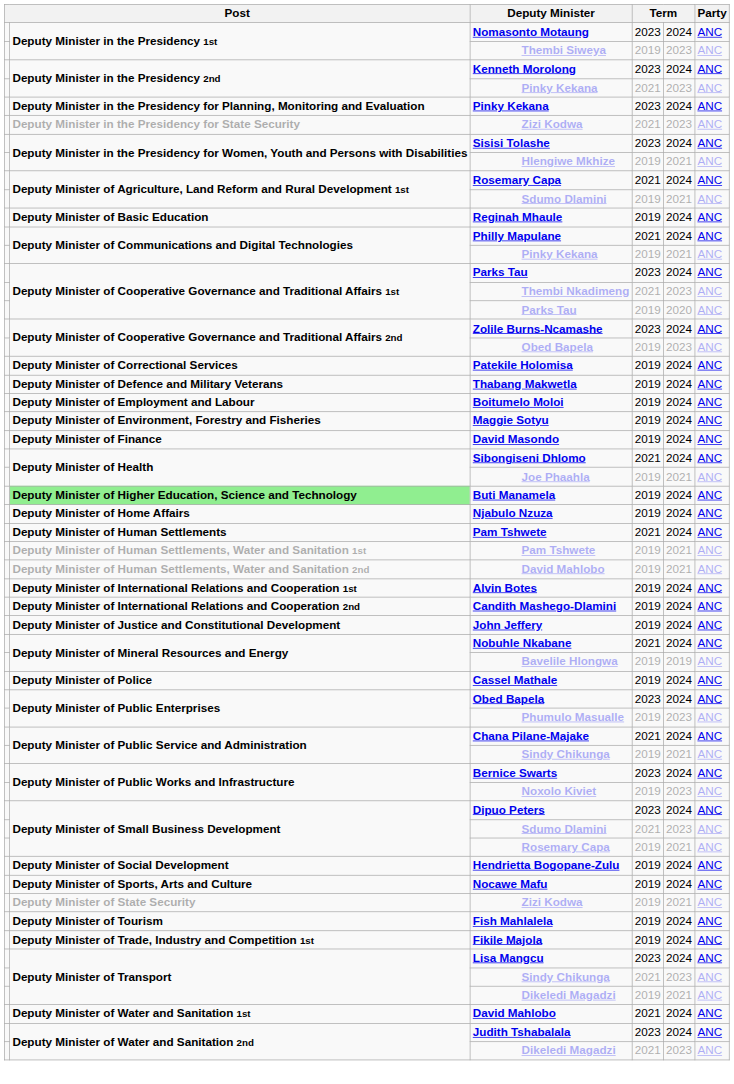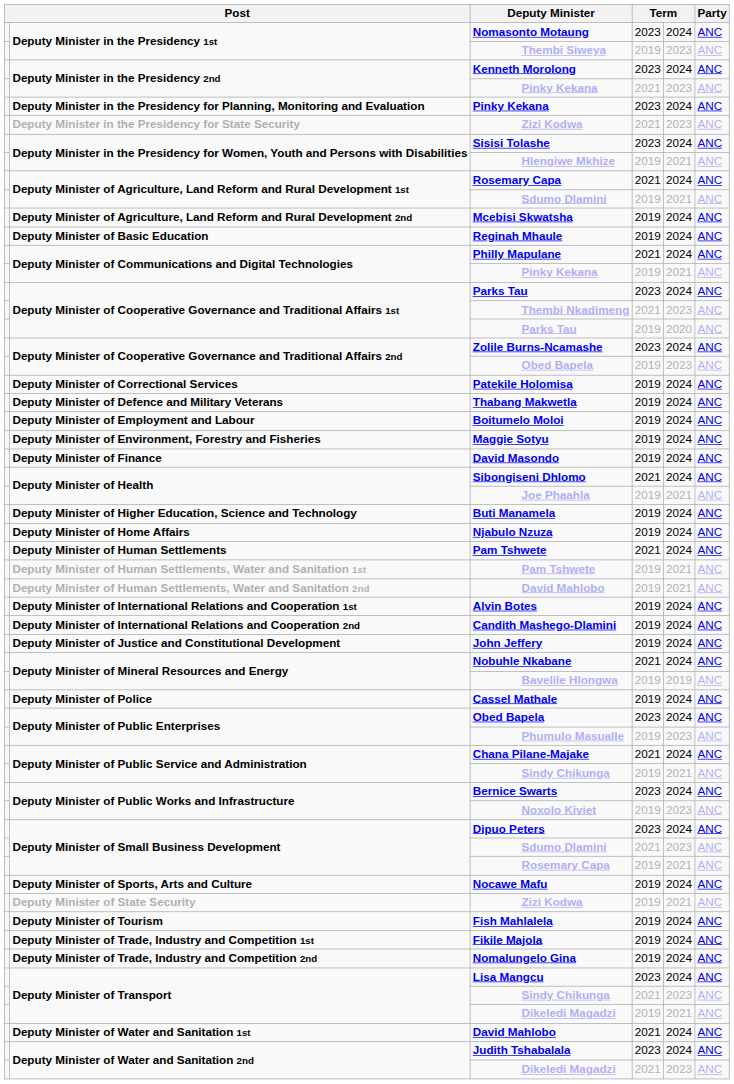+ row: (523, 217)
(185, 495) lightgreen background -> (185, 513) no background
- row: (546, 865)
+ row: (524, 958)
